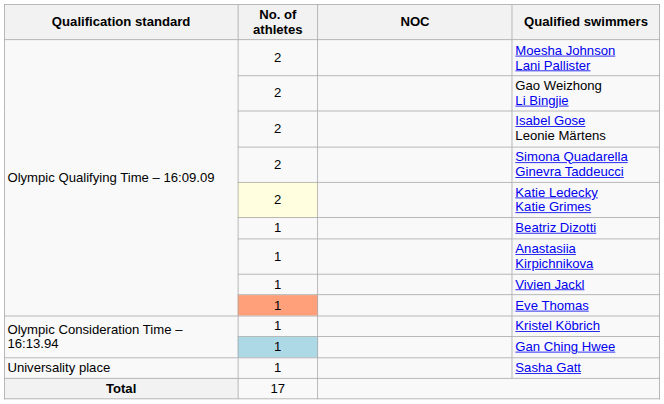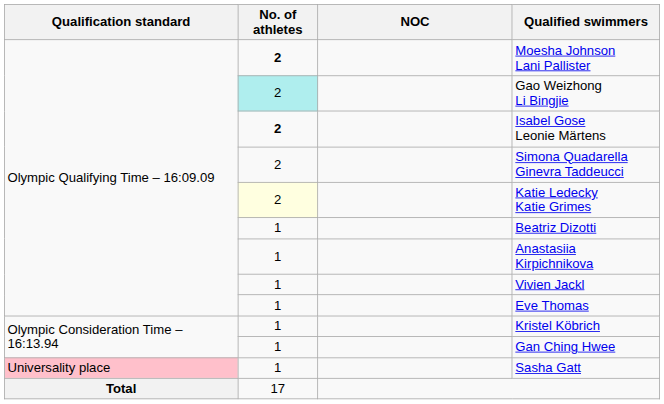(278, 57) normal -> (278, 57) bold
(278, 93) no background -> (278, 93) paleturquoise background
(278, 128) normal -> (278, 128) bold
(278, 305) lightsalmon background -> (278, 305) no background
(278, 347) lightblue background -> (278, 347) no background
(59, 367) no background -> (59, 367) pink background
